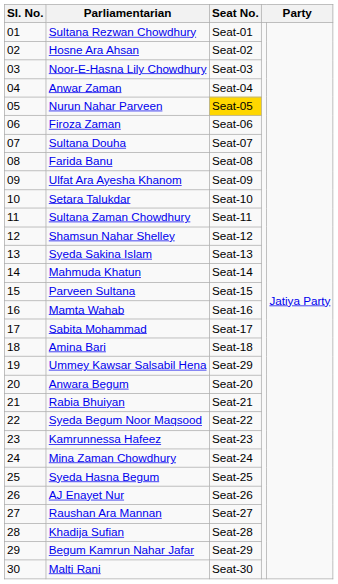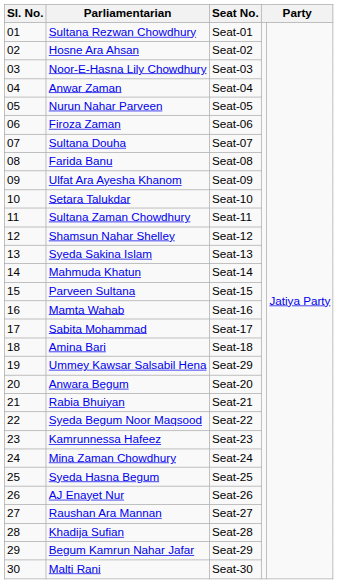(232, 106) gold background -> (232, 106) no background
